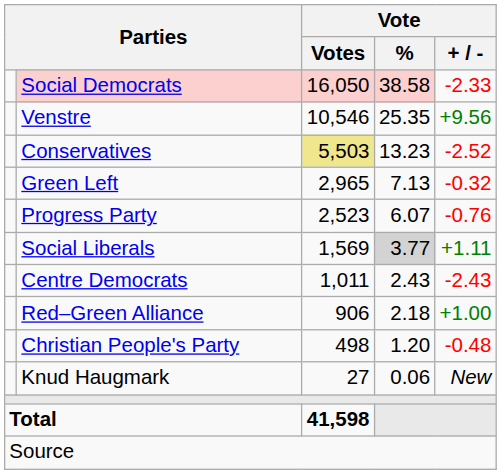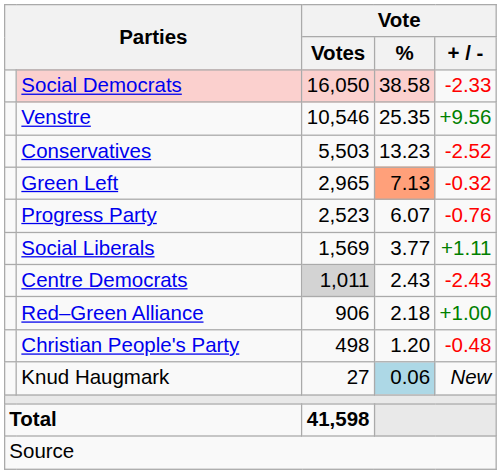(344, 150) khaki background -> (344, 150) no background
(410, 183) no background -> (410, 183) lightsalmon background
(410, 248) lightgrey background -> (410, 248) no background
(345, 280) no background -> (345, 280) lightgrey background
(410, 378) no background -> (410, 378) lightblue background
